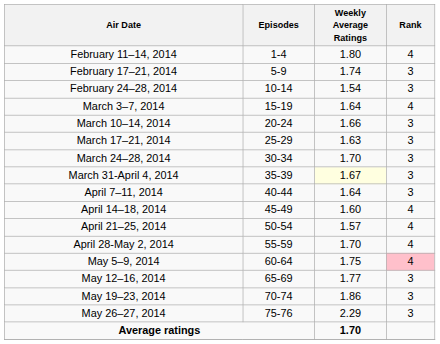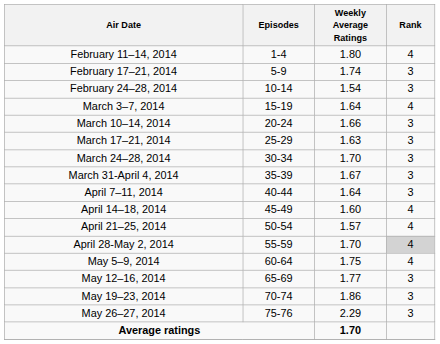(350, 175) lightyellow background -> (350, 175) no background
(410, 244) no background -> (410, 244) lightgrey background
(410, 261) pink background -> (410, 261) no background
